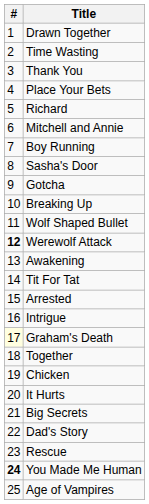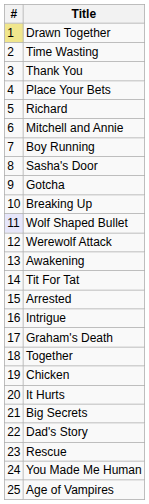(10, 33) no background -> (10, 33) khaki background
(13, 223) no background -> (13, 223) lavender background
(14, 242) bold -> (14, 242) normal
(14, 337) lightyellow background -> (14, 337) no background
(14, 470) bold -> (14, 470) normal
